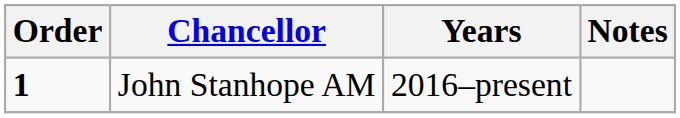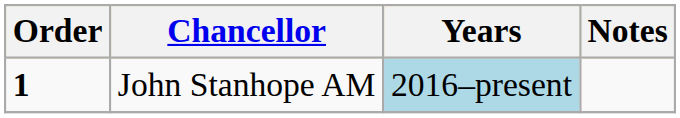(481, 84) no background -> (481, 84) lightblue background
